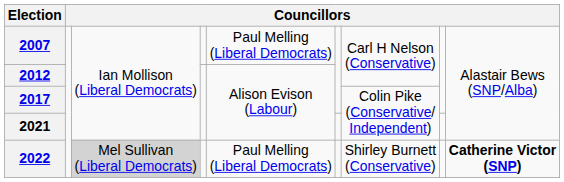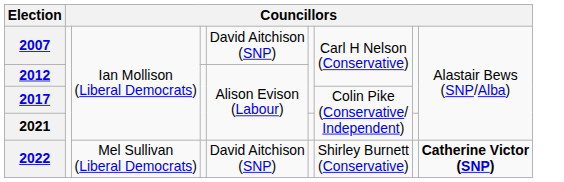(271, 45) Paul Melling (Liberal Democrats) -> (257, 45) David Aitchison (SNP)
(136, 158) lightgrey background -> (136, 158) no background
(271, 158) Paul Melling (Liberal Democrats) -> (257, 158) David Aitchison (SNP)
